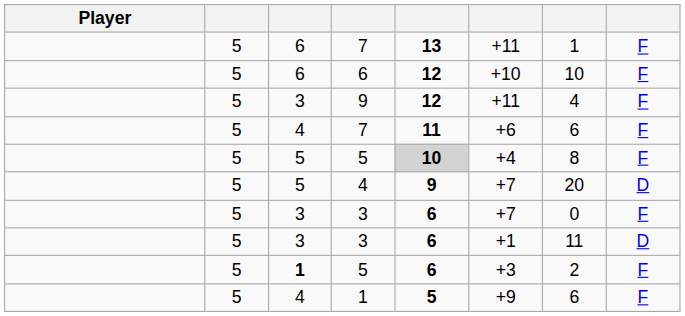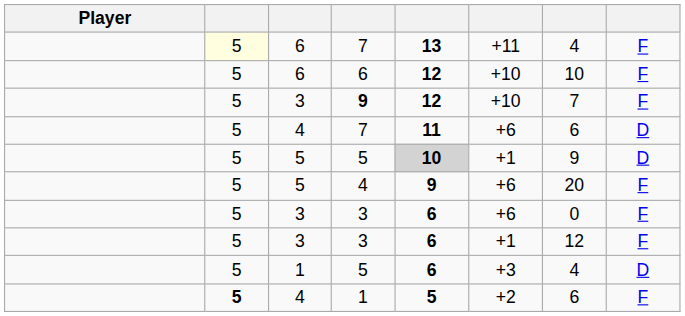(237, 46) no background -> (237, 46) lightyellow background
(574, 46) 1 -> (574, 46) 4
(363, 102) normal -> (363, 102) bold
(506, 102) +11 -> (506, 102) +10
(574, 102) 4 -> (574, 102) 7
(643, 130) F -> (643, 130) D
(506, 158) +4 -> (506, 158) +1
(574, 158) 8 -> (574, 158) 9
(643, 158) F -> (643, 158) D
(506, 185) +7 -> (506, 185) +6
(643, 185) D -> (643, 185) F
(506, 213) +7 -> (506, 213) +6
(574, 241) 11 -> (574, 241) 12
(643, 241) D -> (643, 241) F
(300, 269) bold -> (300, 269) normal
(574, 269) 2 -> (574, 269) 4
(643, 269) F -> (643, 269) D
(237, 297) normal -> (237, 297) bold
(506, 297) +9 -> (506, 297) +2
